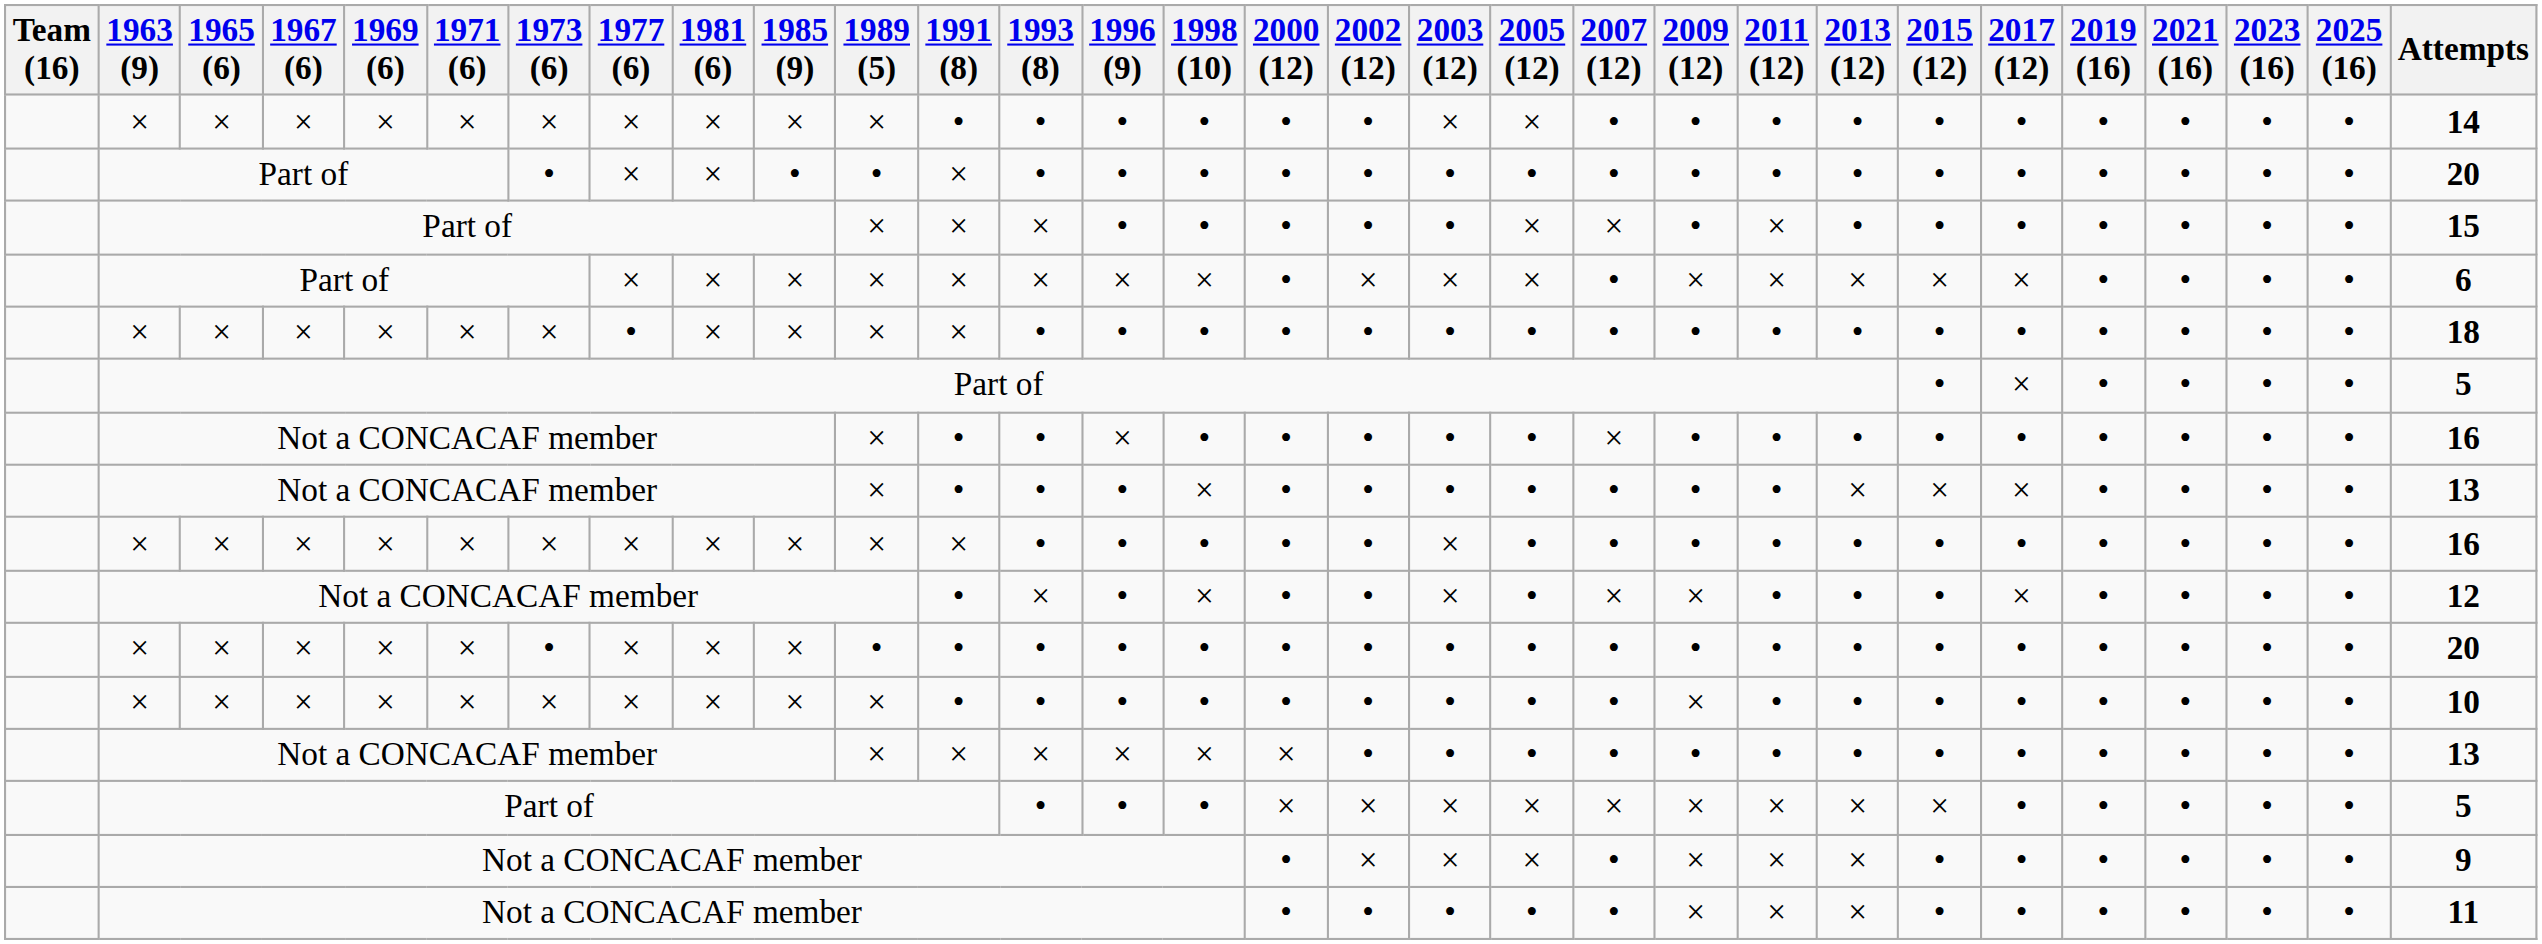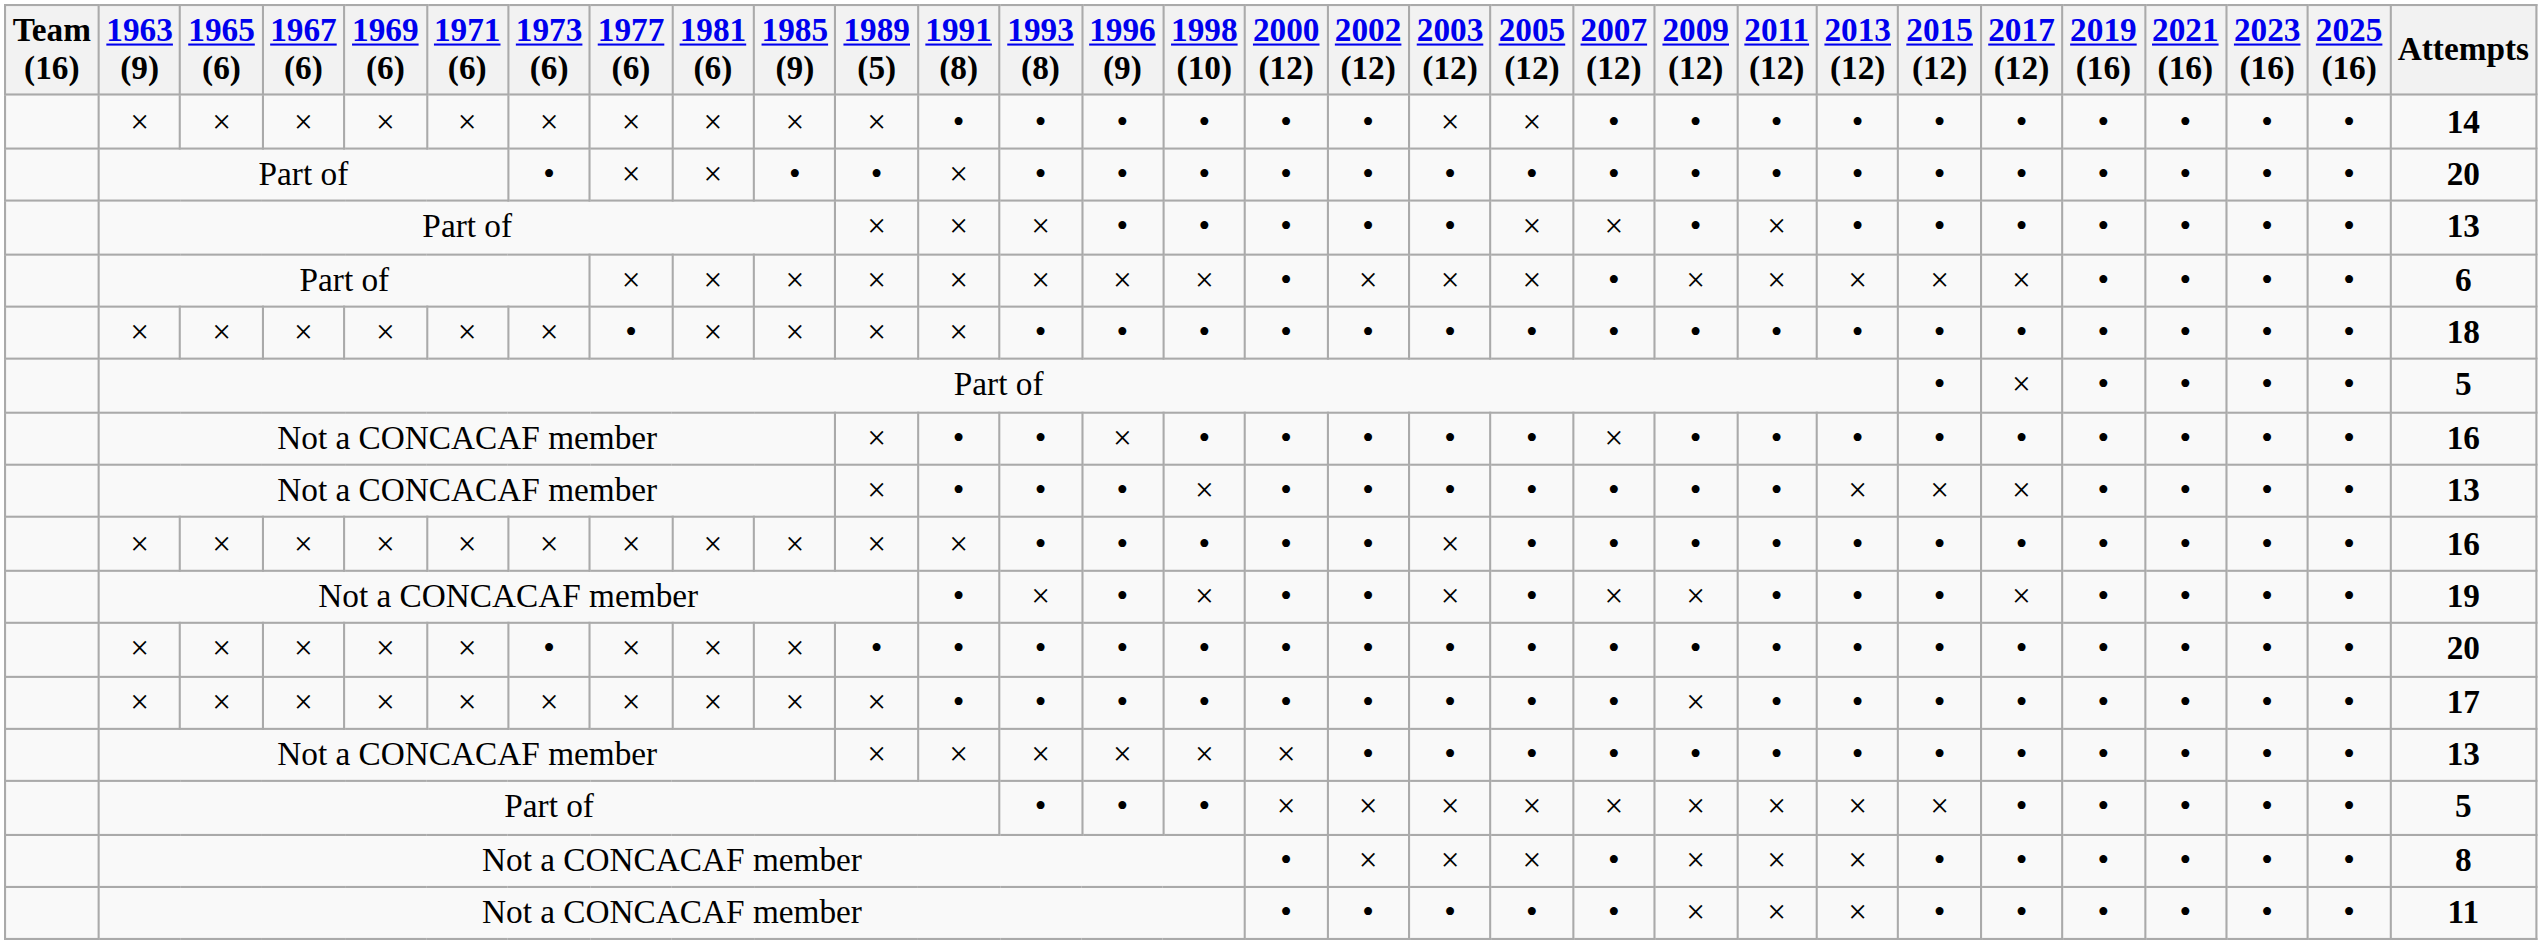(2463, 226) 15 -> (2463, 226) 13
(2463, 596) 12 -> (2463, 596) 19
(2463, 701) 10 -> (2463, 701) 17
(2463, 860) 9 -> (2463, 860) 8
